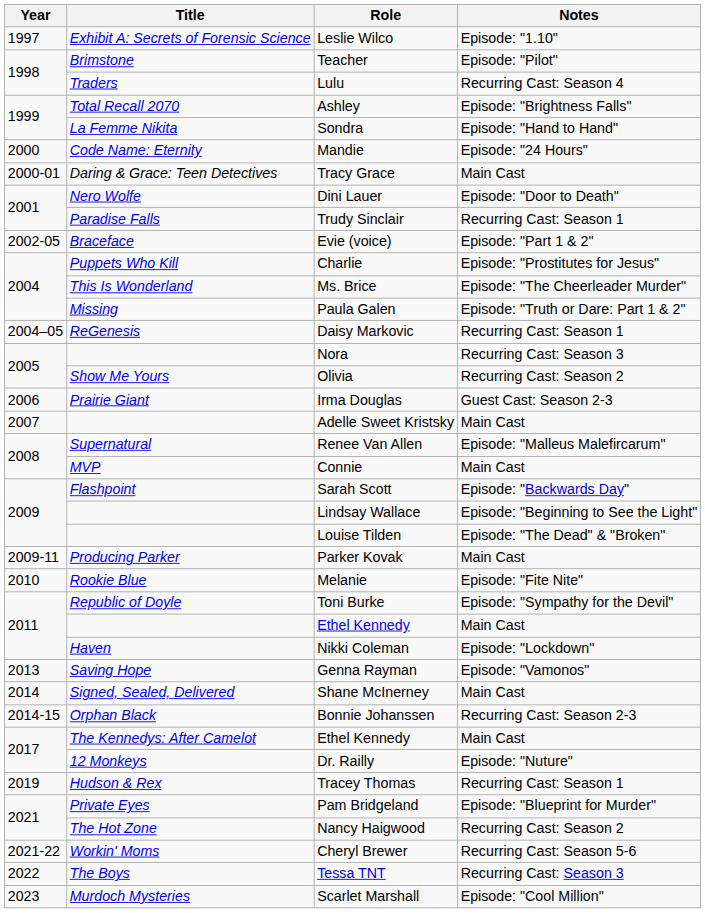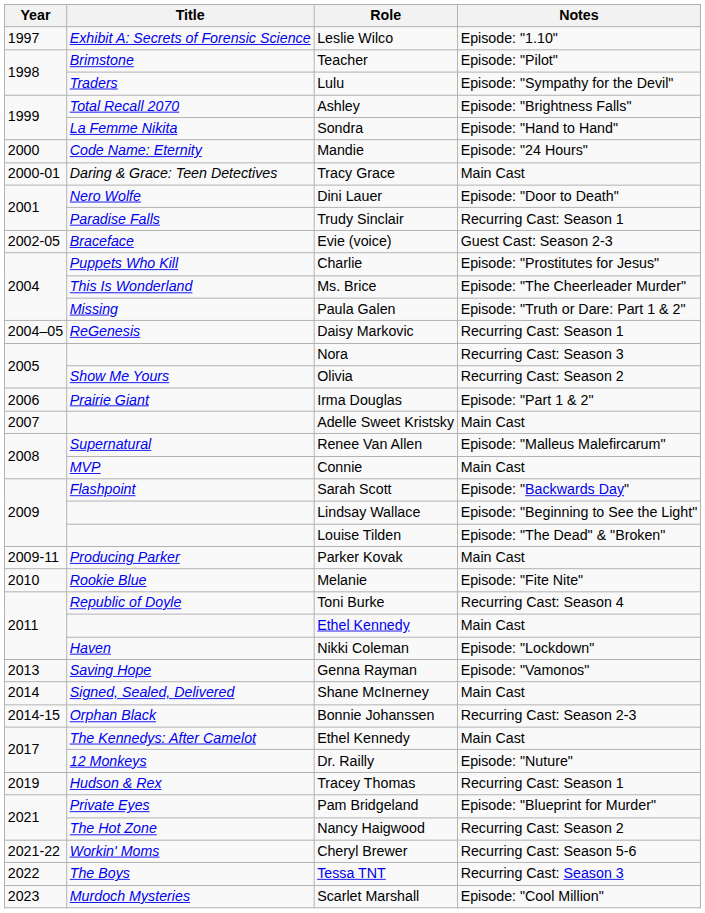(542, 83) Recurring Cast: Season 4 -> (567, 83) Episode: "Sympathy for the Devil"
(527, 241) Episode: "Part 1 & 2" -> (537, 241) Guest Cast: Season 2-3
(537, 399) Guest Cast: Season 2-3 -> (527, 399) Episode: "Part 1 & 2"
(567, 602) Episode: "Sympathy for the Devil" -> (542, 602) Recurring Cast: Season 4
